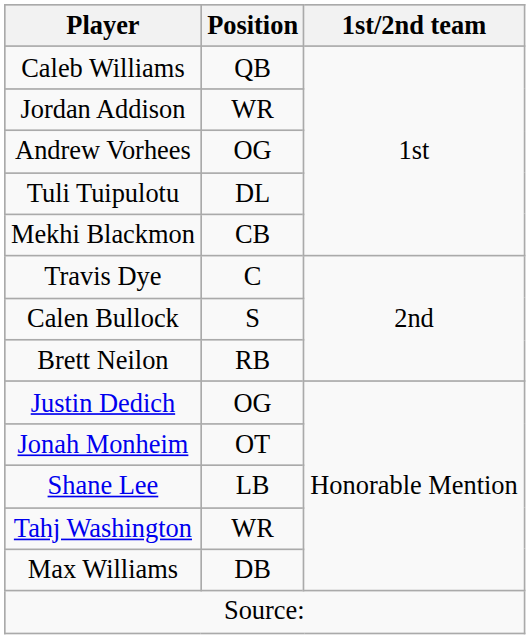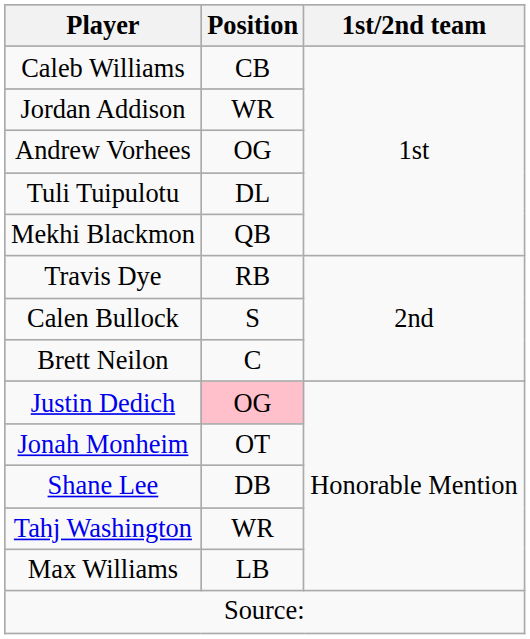(253, 67) QB -> (253, 67) CB
(253, 234) CB -> (253, 234) QB
(253, 276) C -> (253, 276) RB
(253, 360) RB -> (253, 360) C
(253, 402) no background -> (253, 402) pink background
(253, 485) LB -> (253, 485) DB
(253, 569) DB -> (253, 569) LB
